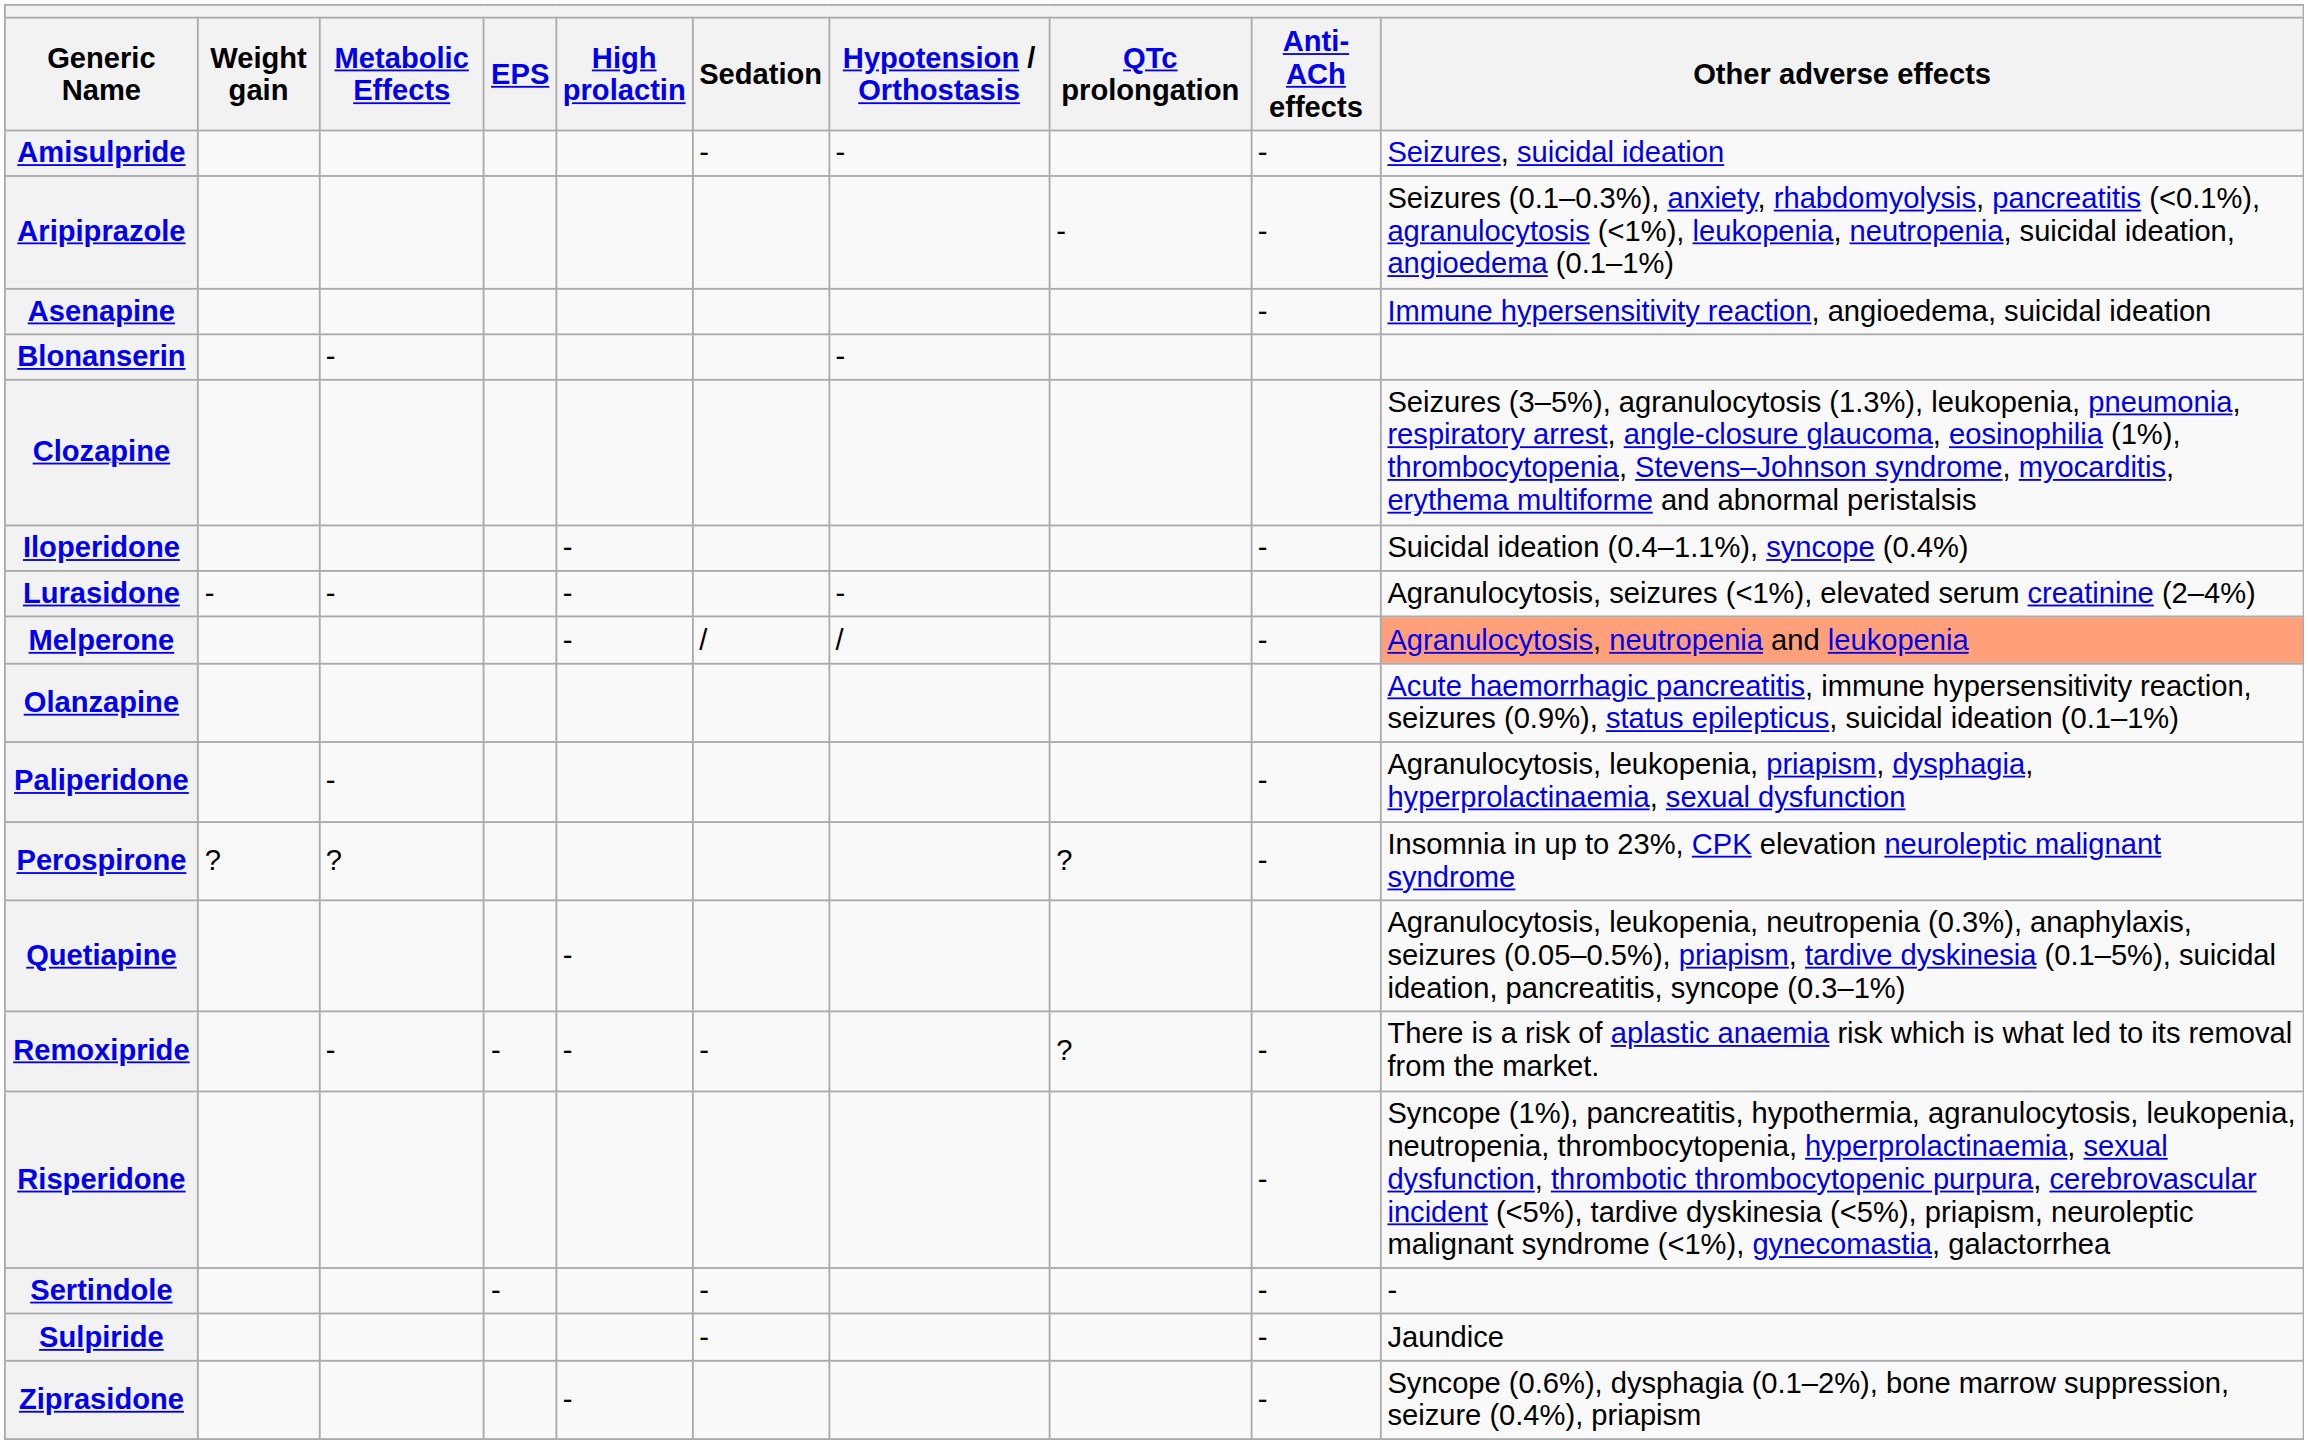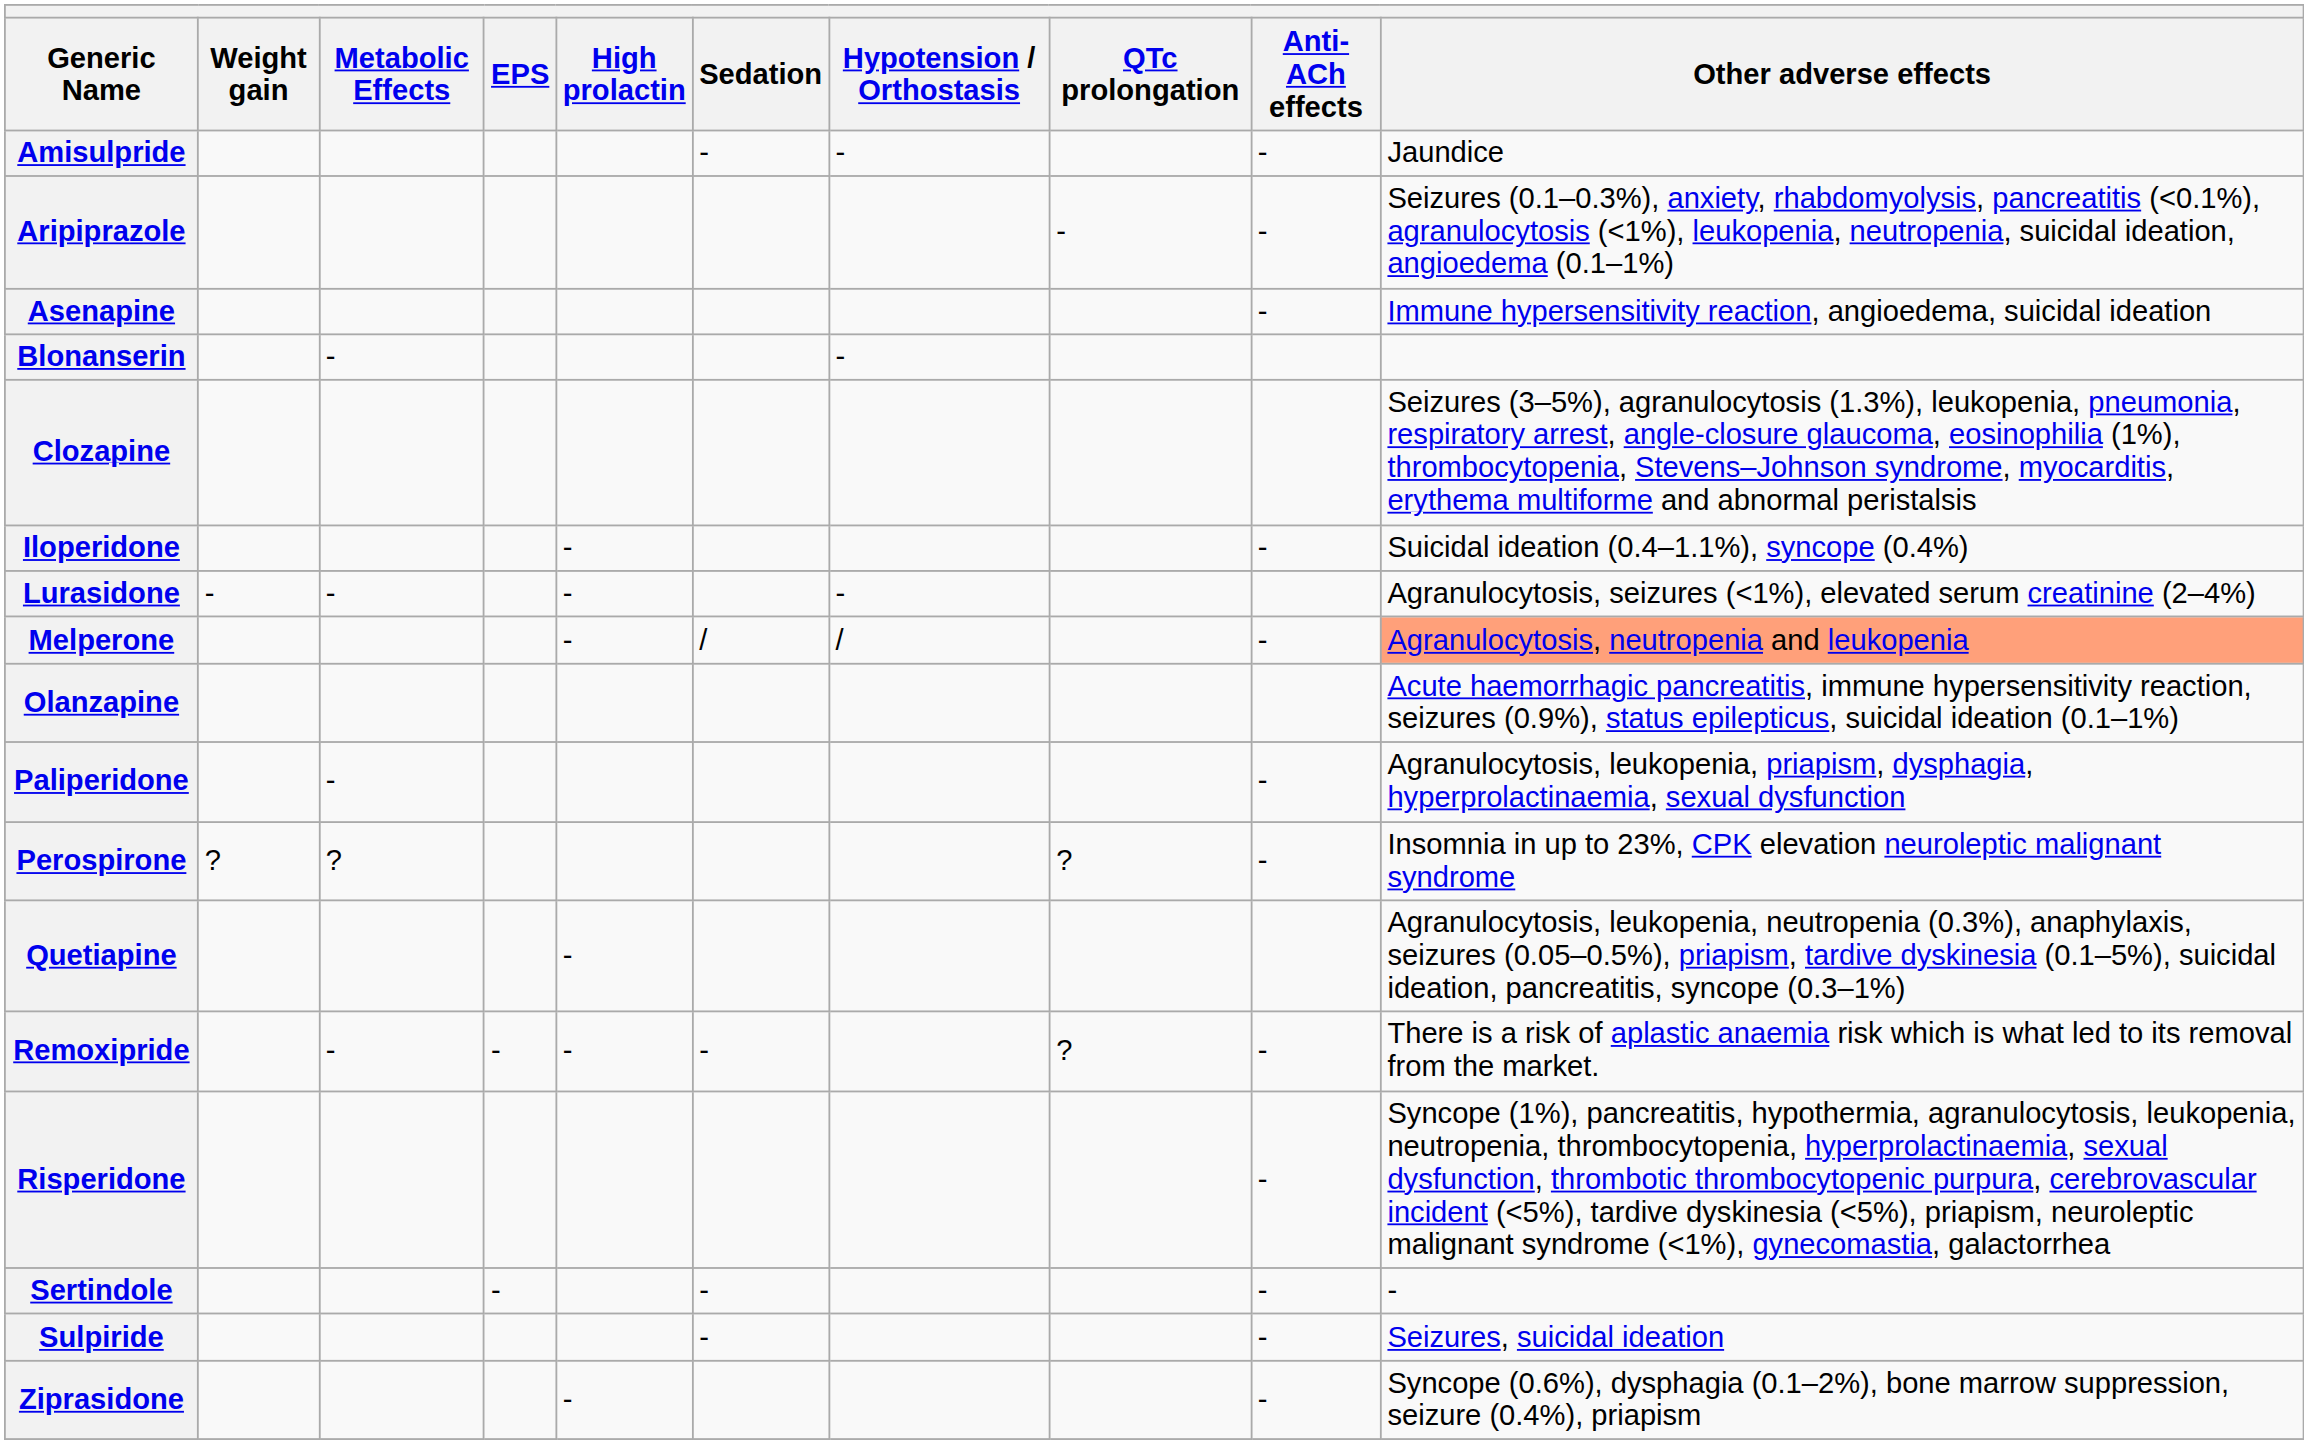(1556, 152) Seizures, suicidal ideation -> (1446, 152) Jaundice
(1446, 1336) Jaundice -> (1556, 1336) Seizures, suicidal ideation
